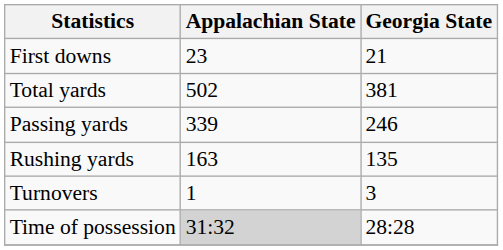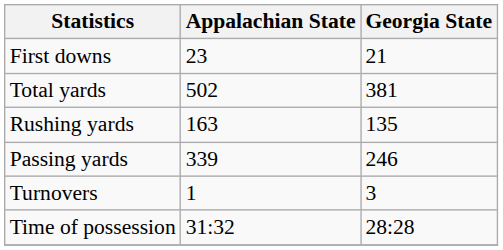rows swapped: (72, 158) <-> (69, 124)
(210, 227) lightgrey background -> (210, 227) no background
